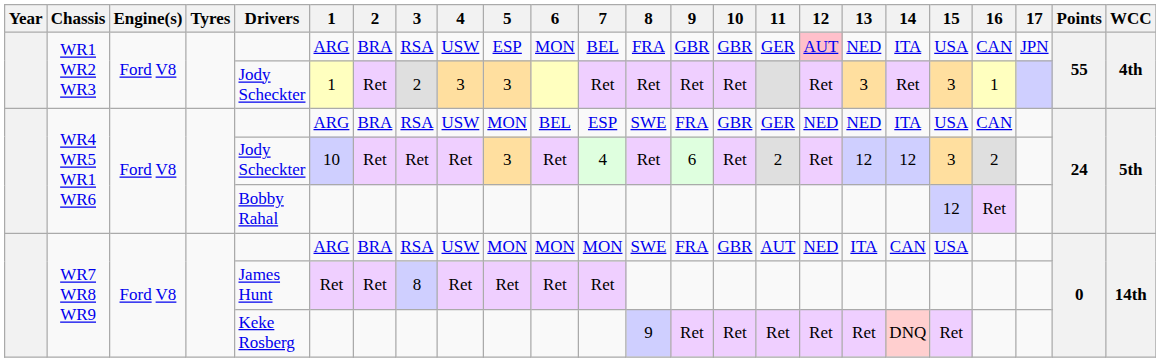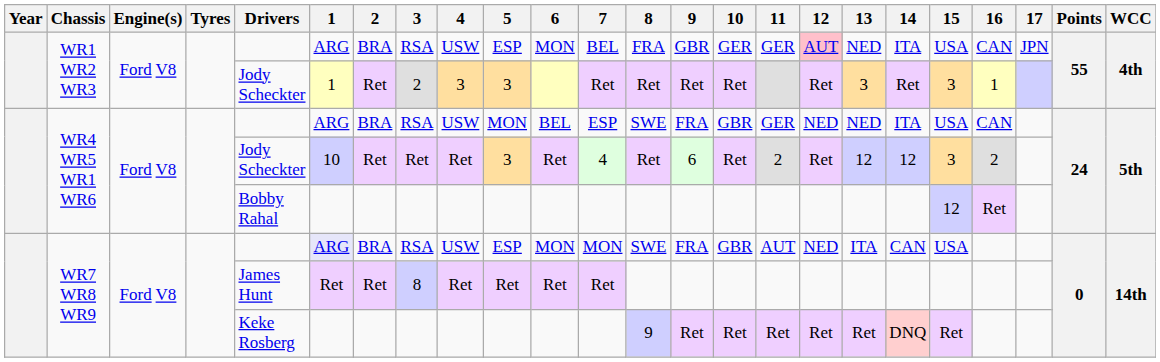(735, 46) GBR -> (735, 46) GER
(331, 246) no background -> (331, 246) lavender background
(507, 246) MON -> (507, 246) ESP
